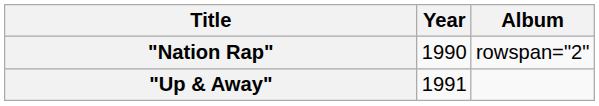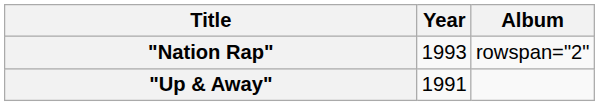(444, 52) 1990 -> (444, 52) 1993
